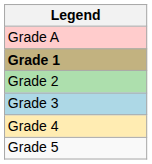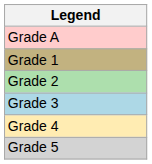(34, 59) bold -> (33, 59) normal
(33, 148) no background -> (33, 148) lightgrey background
